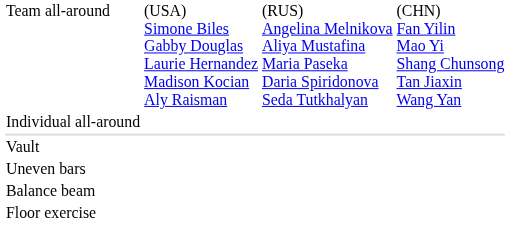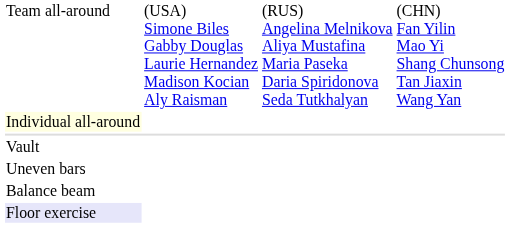(73, 121) no background -> (73, 121) lightyellow background
(51, 212) no background -> (51, 212) lavender background
